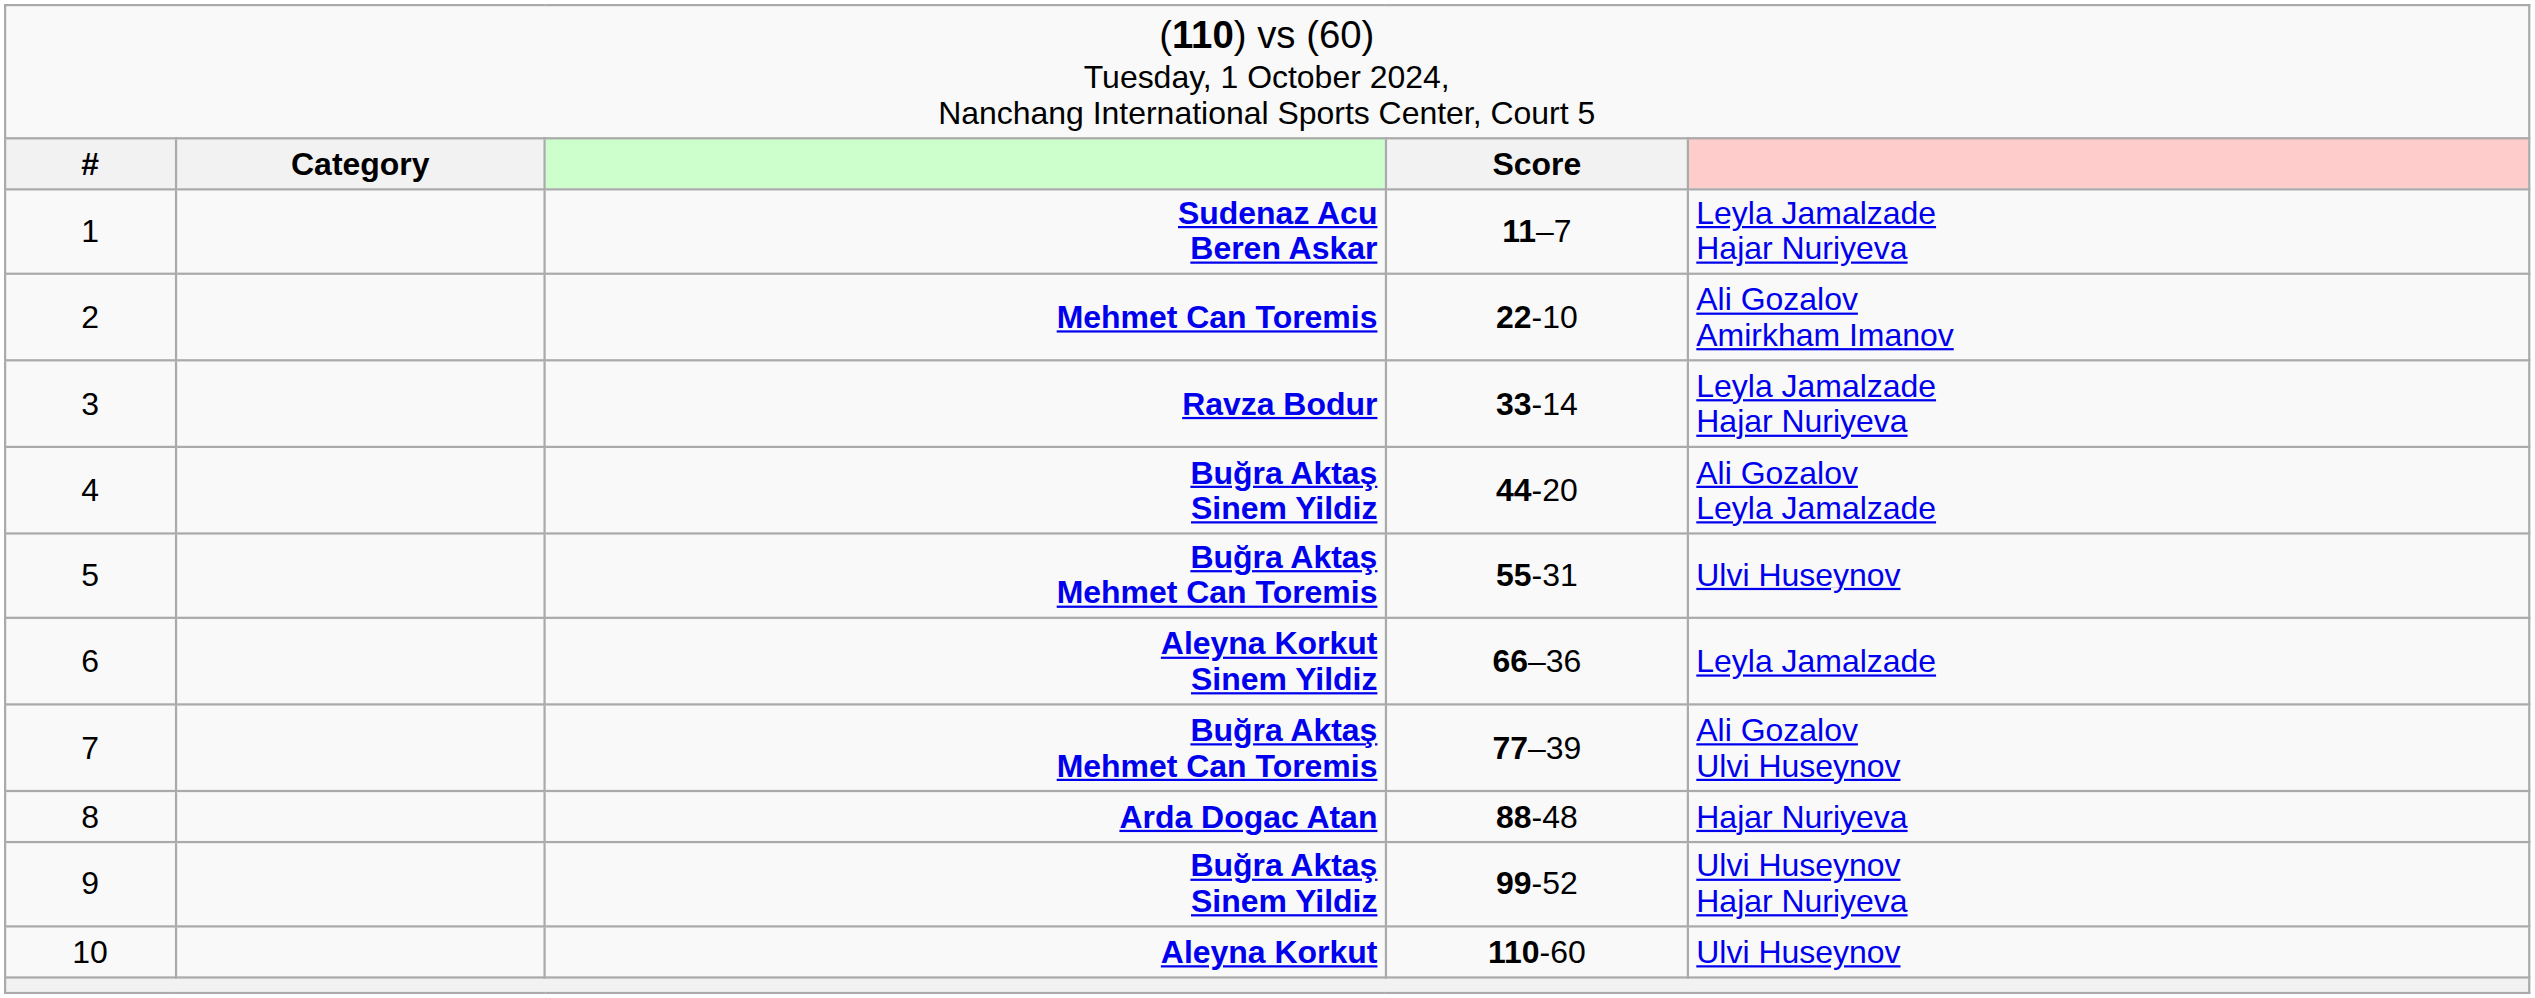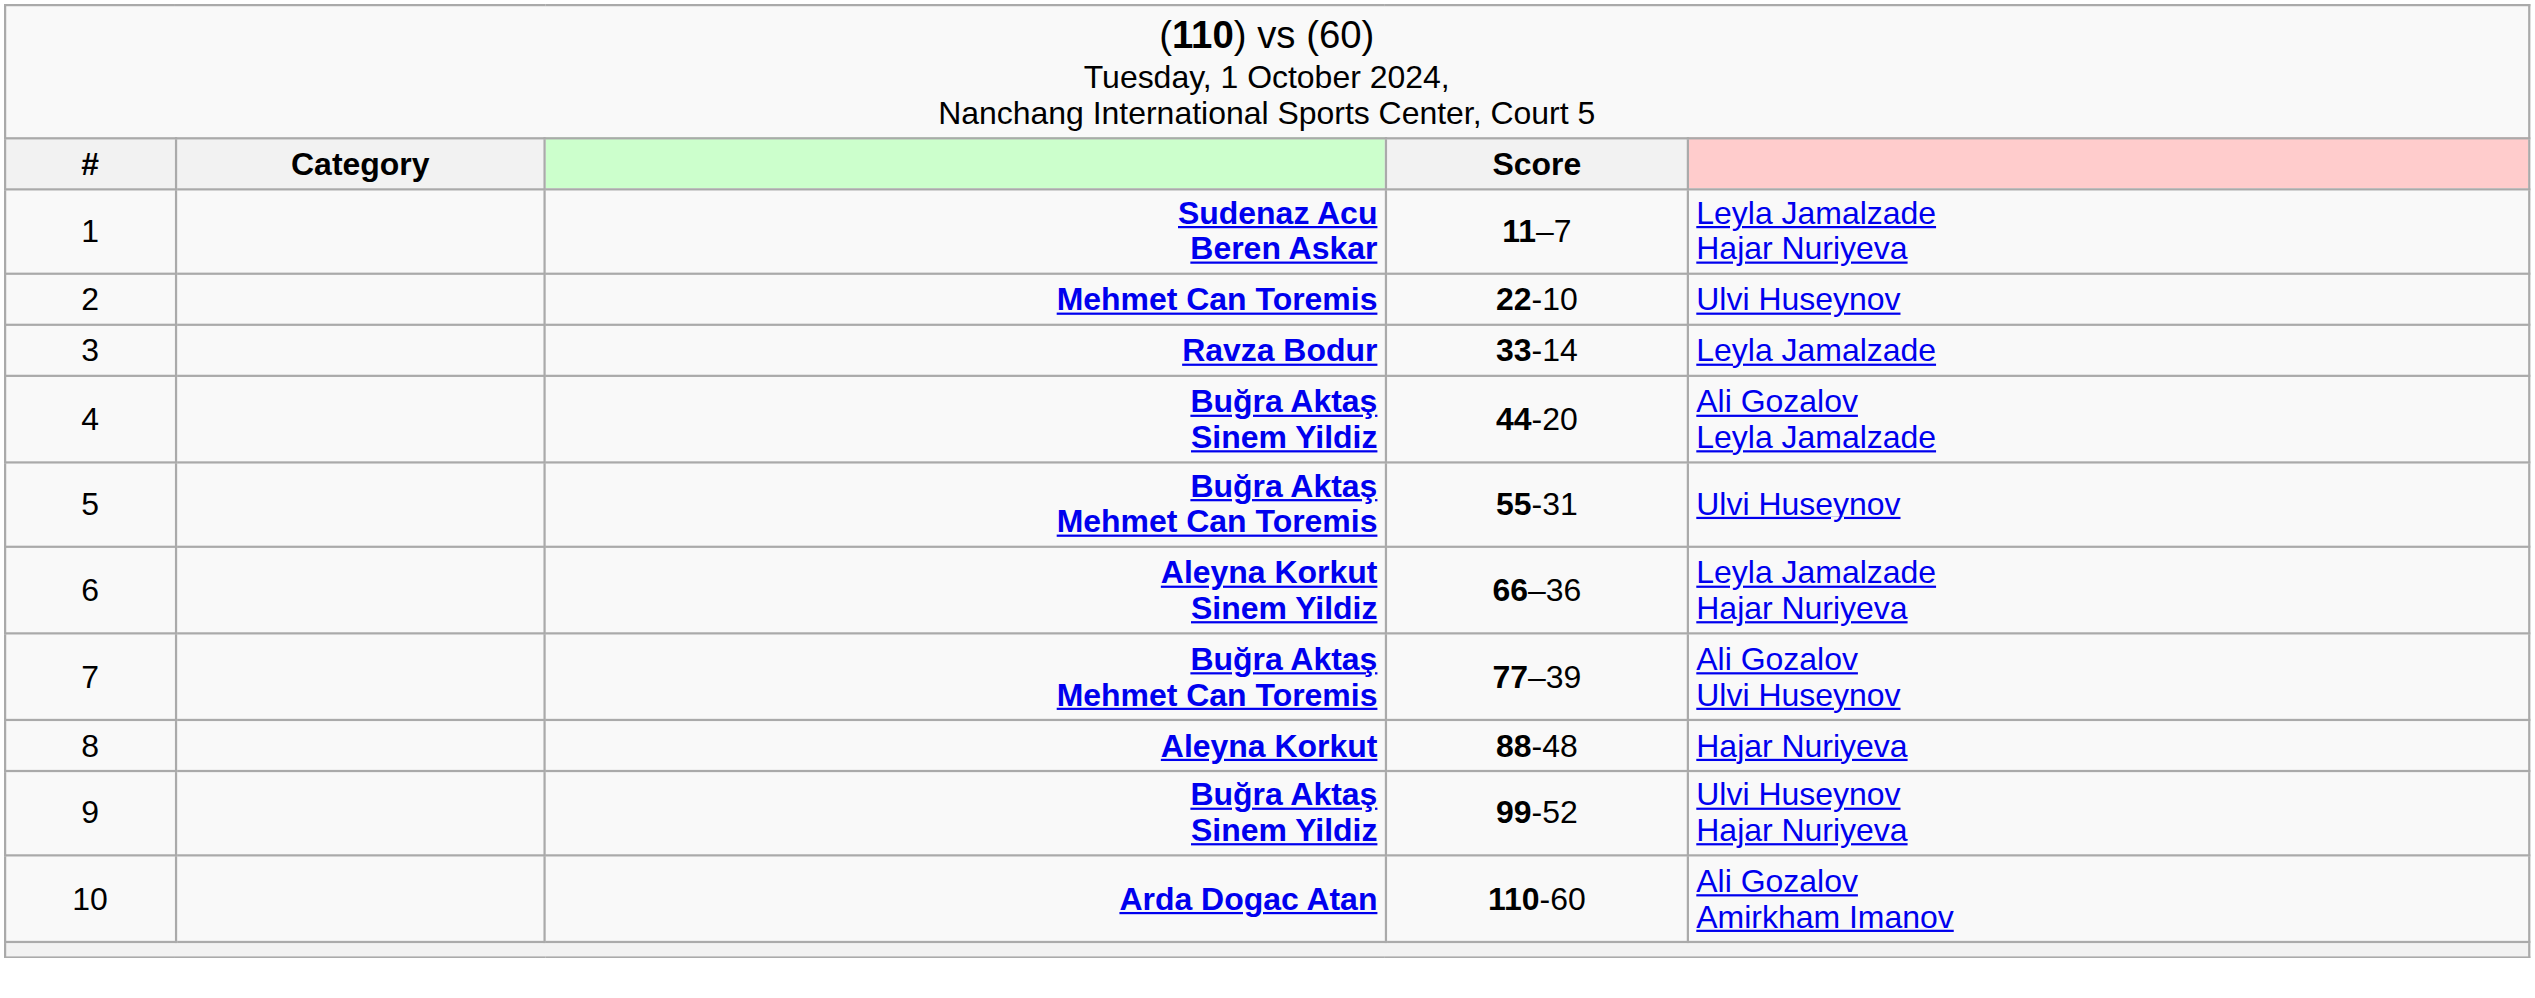(1825, 318) Ali Gozalov Amirkham Imanov -> (1798, 300) Ulvi Huseynov
(1816, 404) Leyla Jamalzade Hajar Nuriyeva -> (1816, 350) Leyla Jamalzade
(1816, 662) Leyla Jamalzade -> (1816, 591) Leyla Jamalzade Hajar Nuriyeva
(1248, 816) Arda Dogac Atan -> (1269, 745) Aleyna Korkut
(1269, 953) Aleyna Korkut -> (1248, 899) Arda Dogac Atan
(1798, 953) Ulvi Huseynov -> (1825, 899) Ali Gozalov Amirkham Imanov
